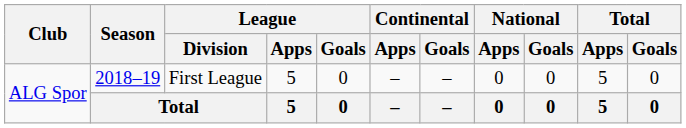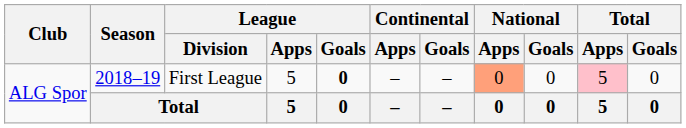(343, 78) normal -> (343, 78) bold
(499, 78) no background -> (499, 78) lightsalmon background
(603, 78) no background -> (603, 78) pink background
